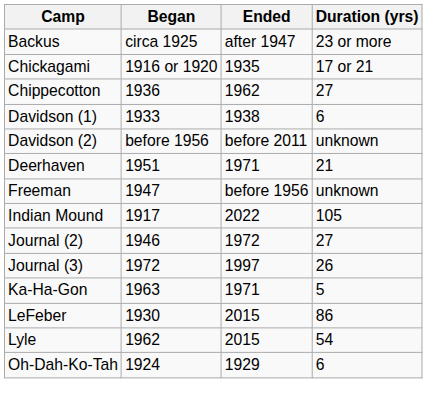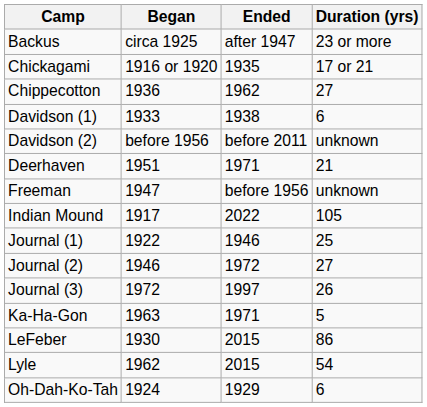+ row: (46, 240)
